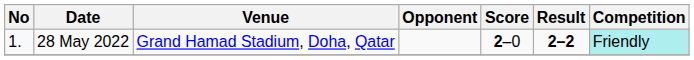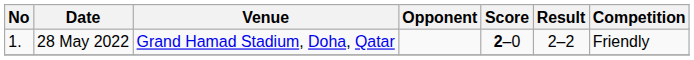(561, 42) bold -> (561, 42) normal
(621, 42) paleturquoise background -> (621, 42) no background
